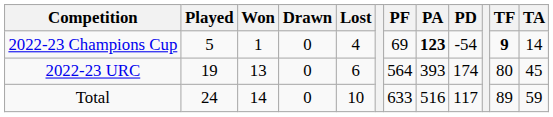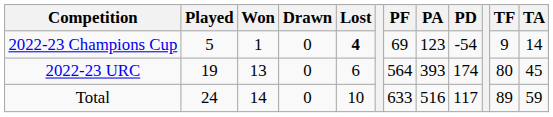(356, 44) normal -> (356, 44) bold
(433, 44) bold -> (433, 44) normal
(504, 44) bold -> (504, 44) normal
